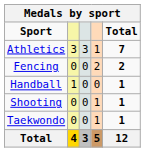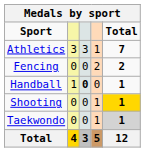(85, 85) normal -> (85, 85) bold
(122, 103) no background -> (122, 103) gold background
(122, 121) no background -> (122, 121) lightgrey background
